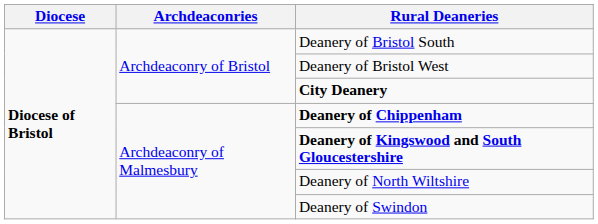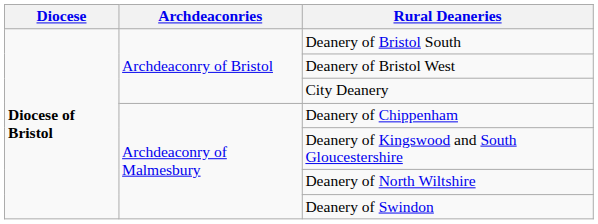(343, 90) bold -> (347, 90) normal
(380, 115) bold -> (382, 115) normal
(410, 148) bold -> (411, 148) normal
